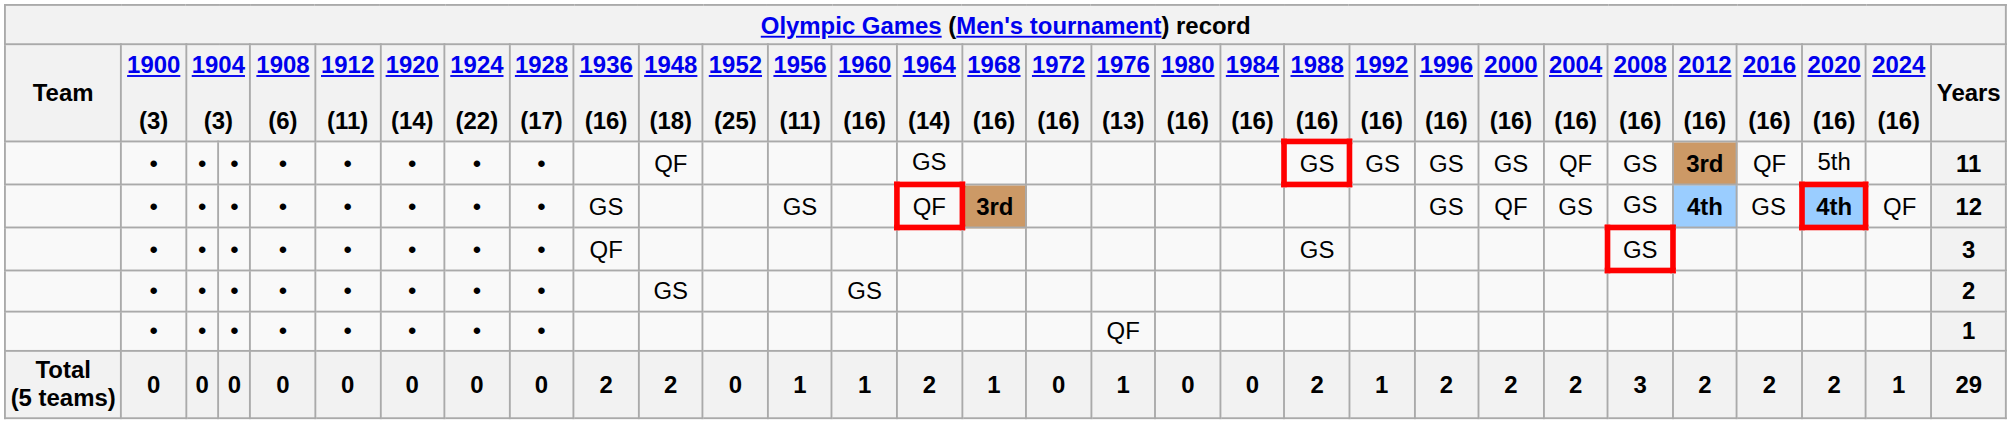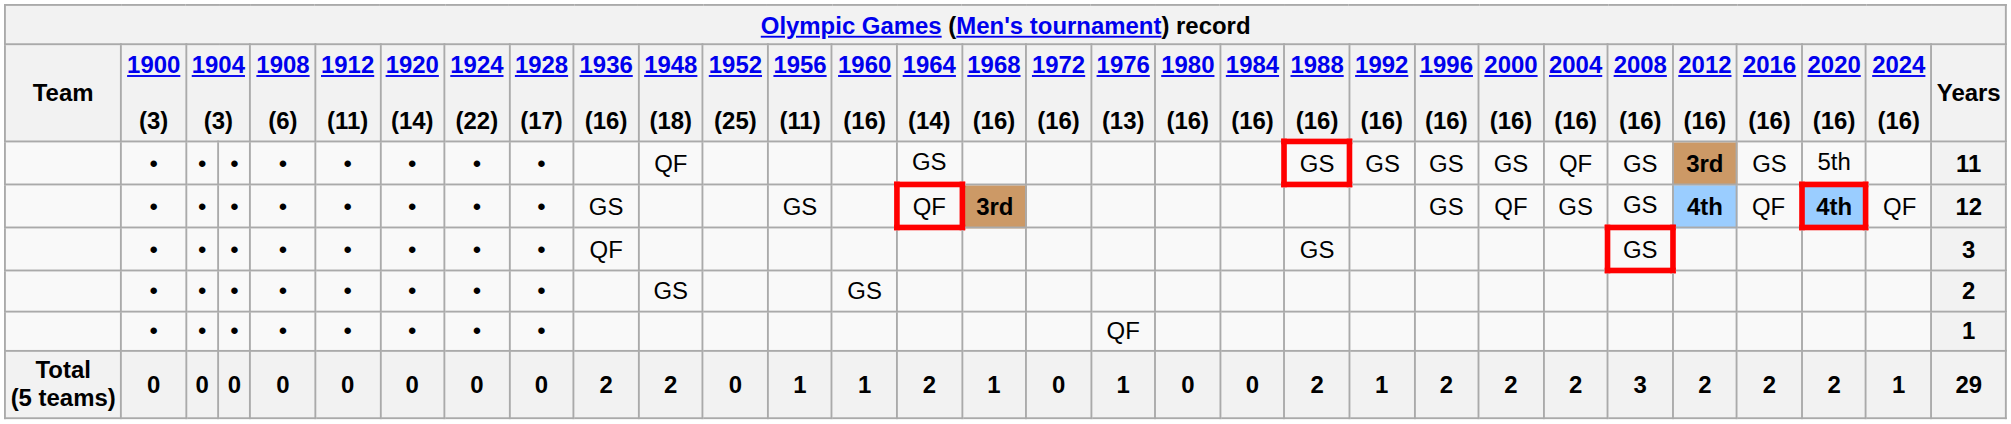(1770, 163) QF -> (1770, 163) GS
(1769, 206) GS -> (1769, 206) QF
